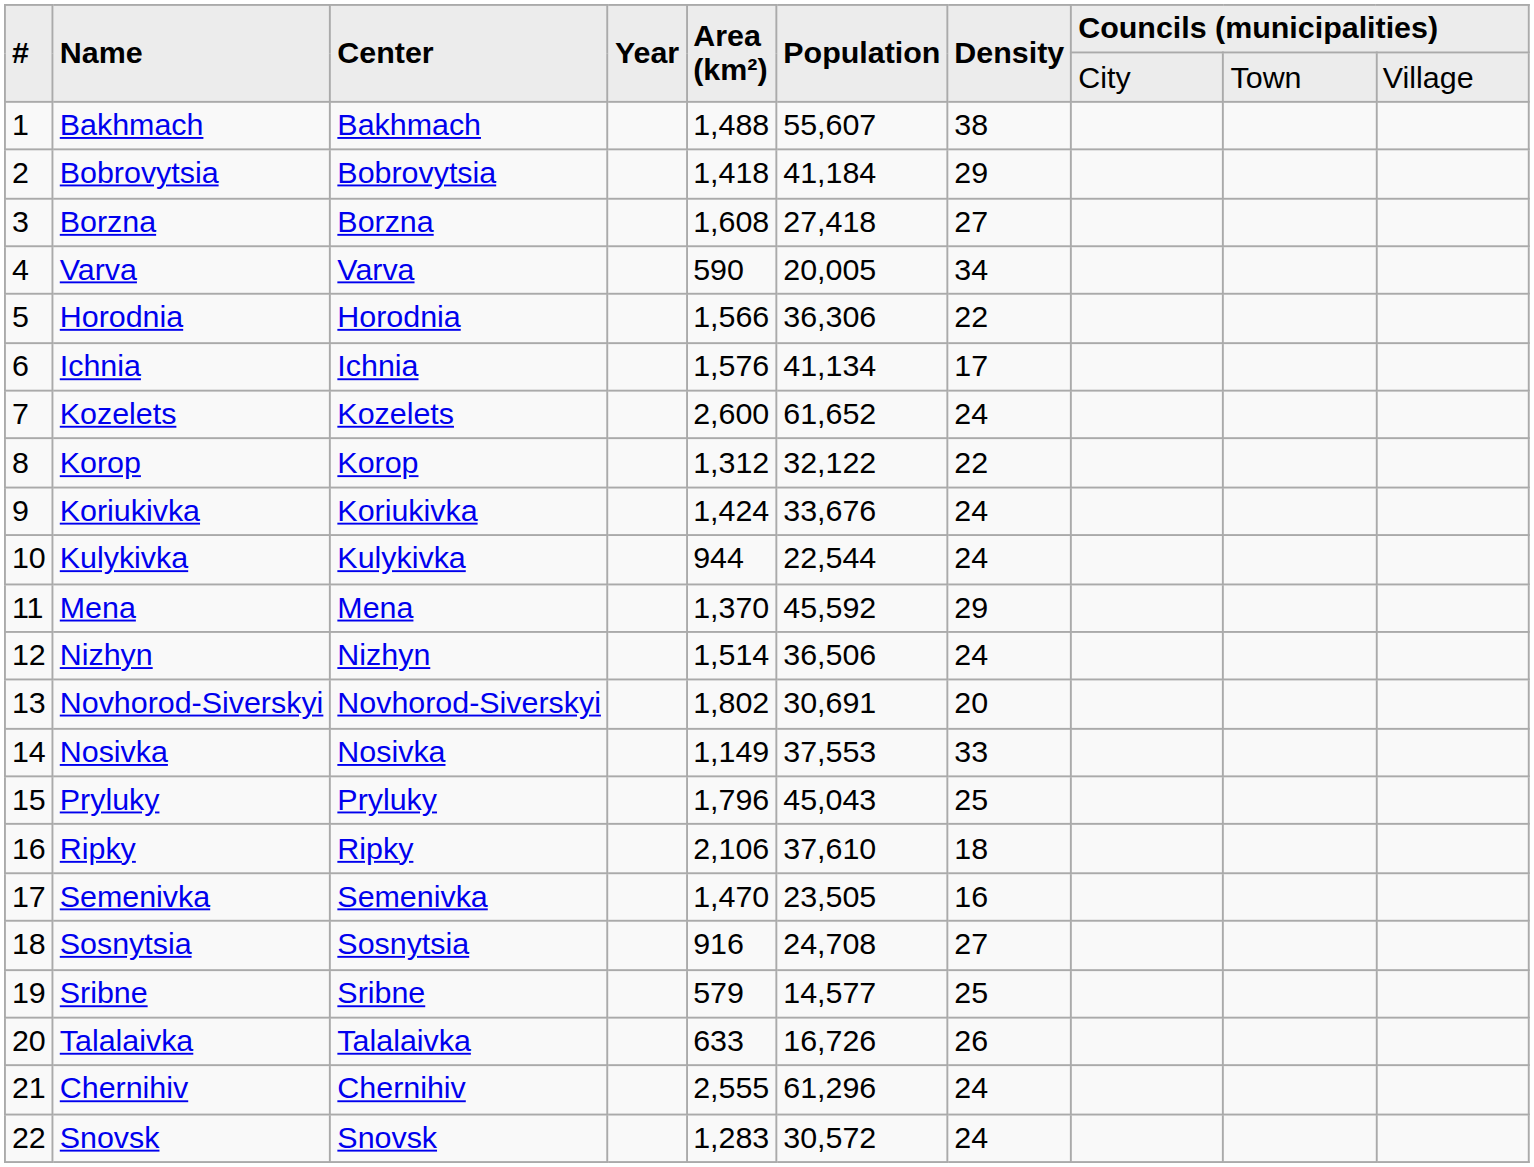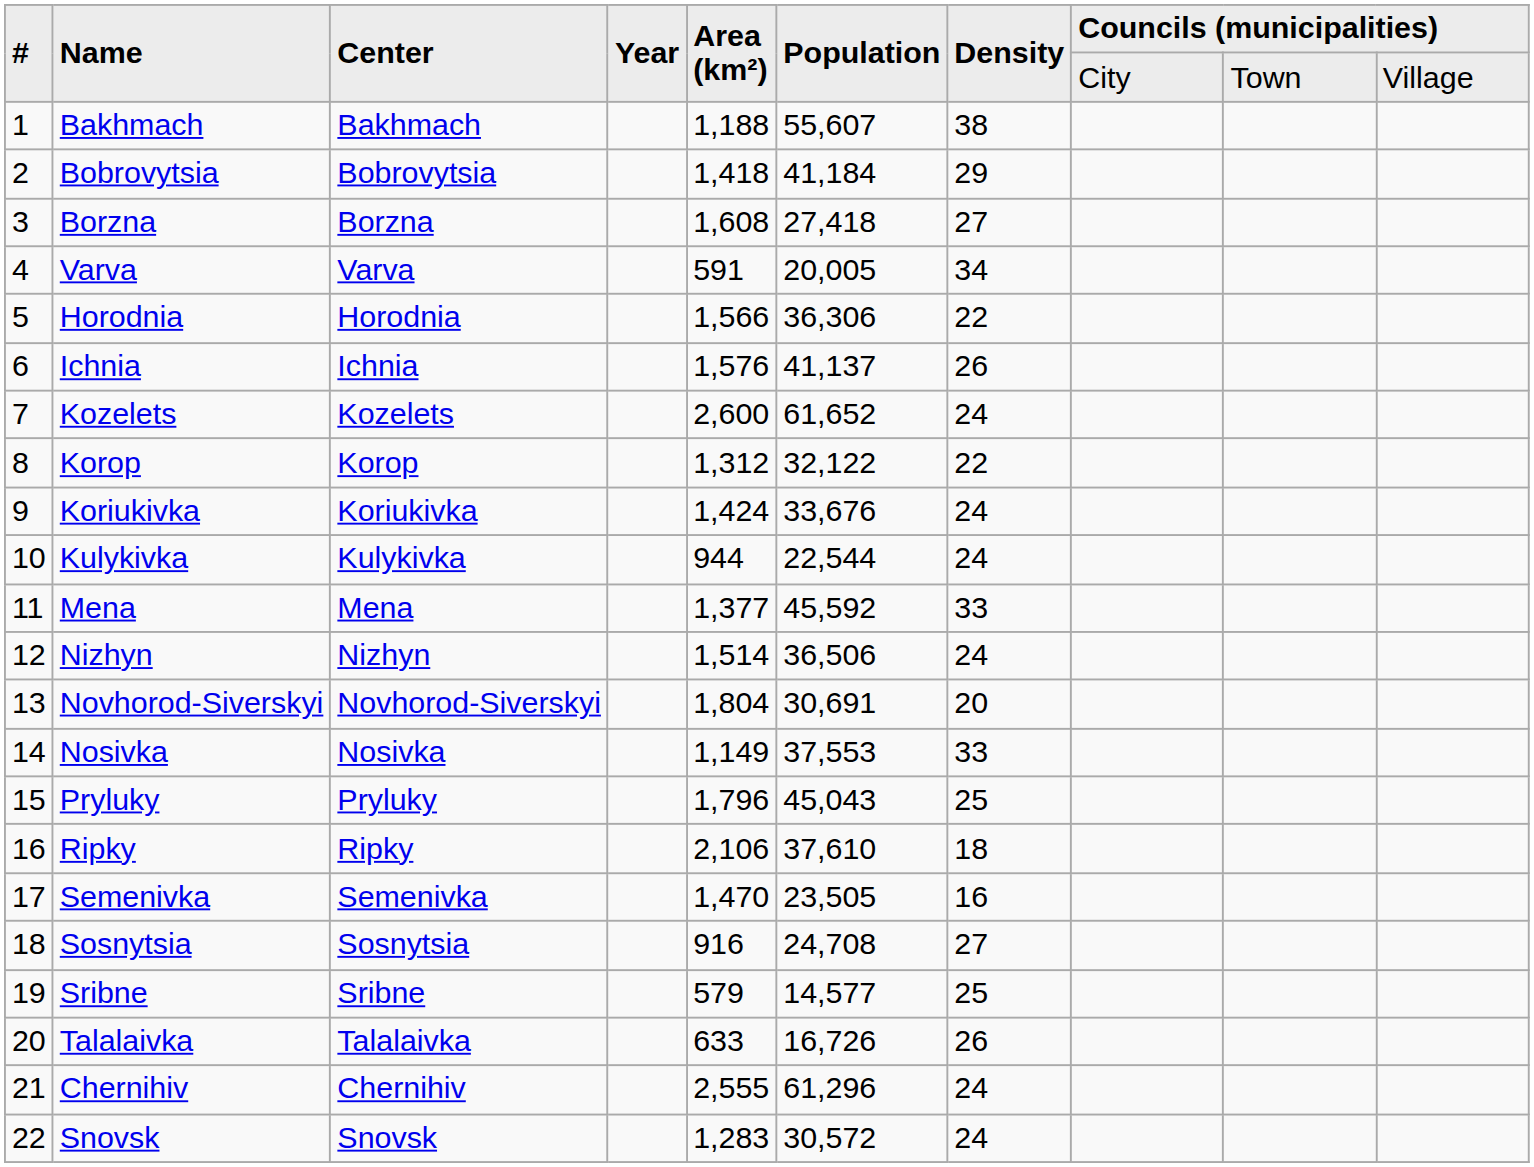(731, 125) 1,488 -> (731, 125) 1,188
(719, 269) 590 -> (719, 269) 591
(830, 366) 41,134 -> (830, 366) 41,137
(971, 366) 17 -> (971, 366) 26
(731, 607) 1,370 -> (731, 607) 1,377
(971, 607) 29 -> (971, 607) 33
(731, 703) 1,802 -> (731, 703) 1,804
